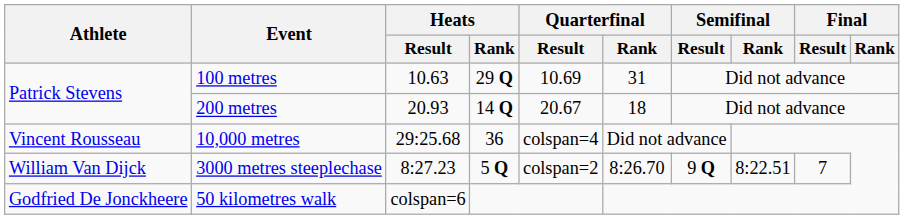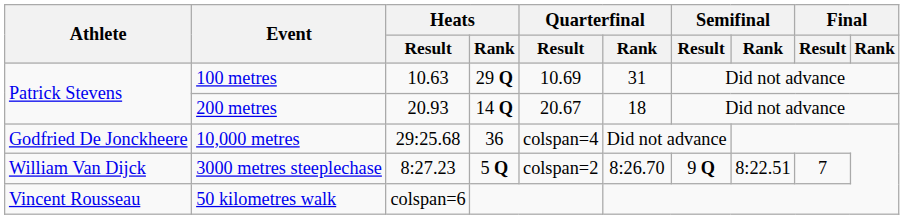(75, 138) Vincent Rousseau -> (98, 138) Godfried De Jonckheere
(98, 199) Godfried De Jonckheere -> (75, 199) Vincent Rousseau
